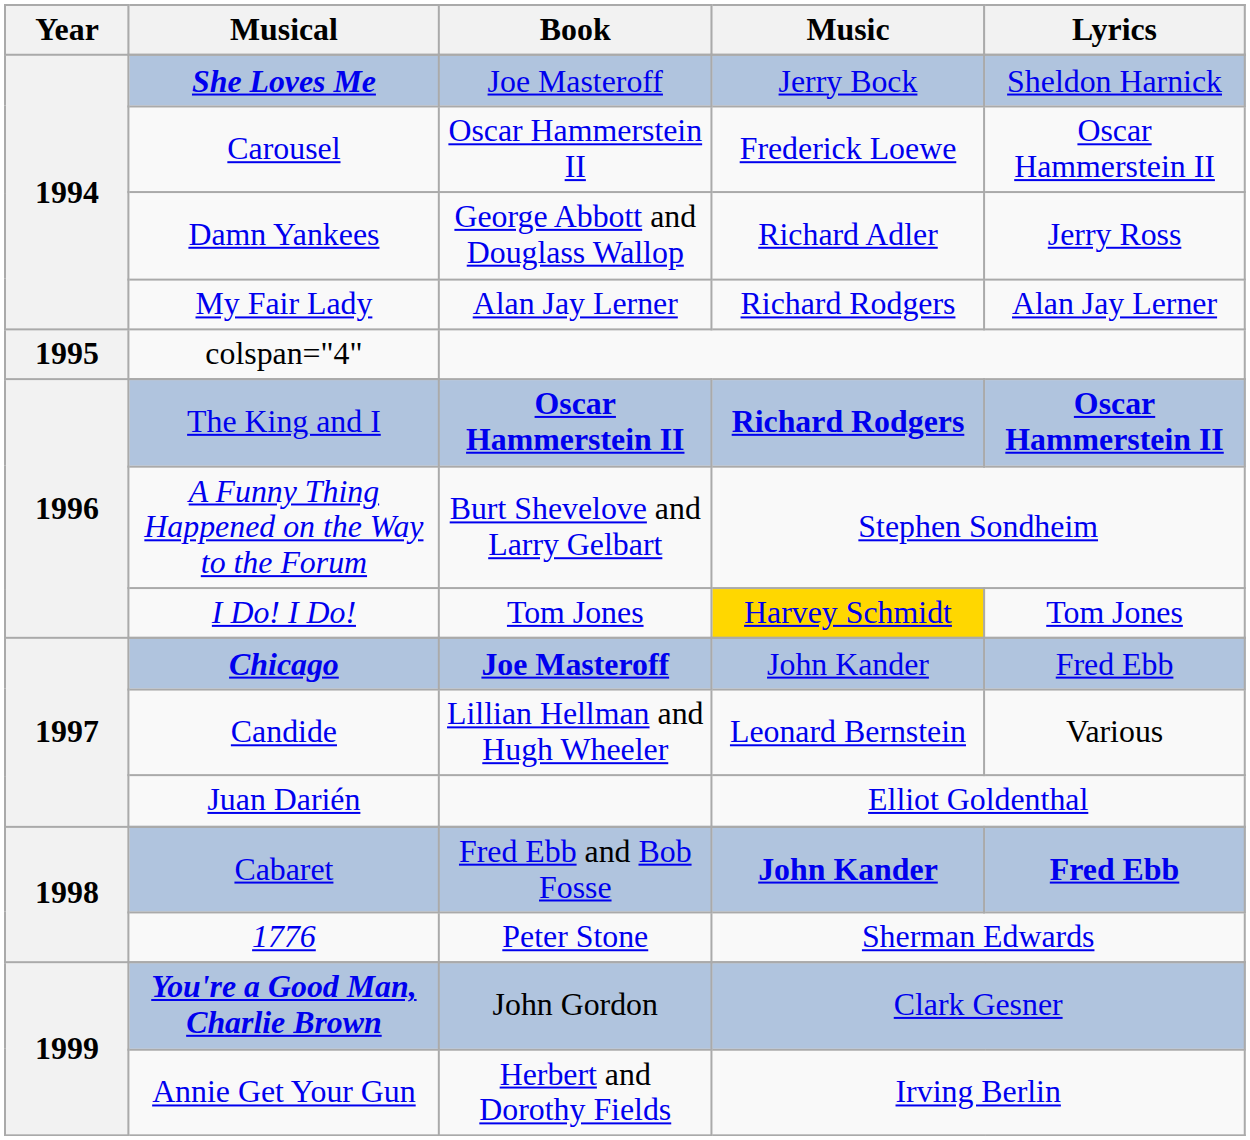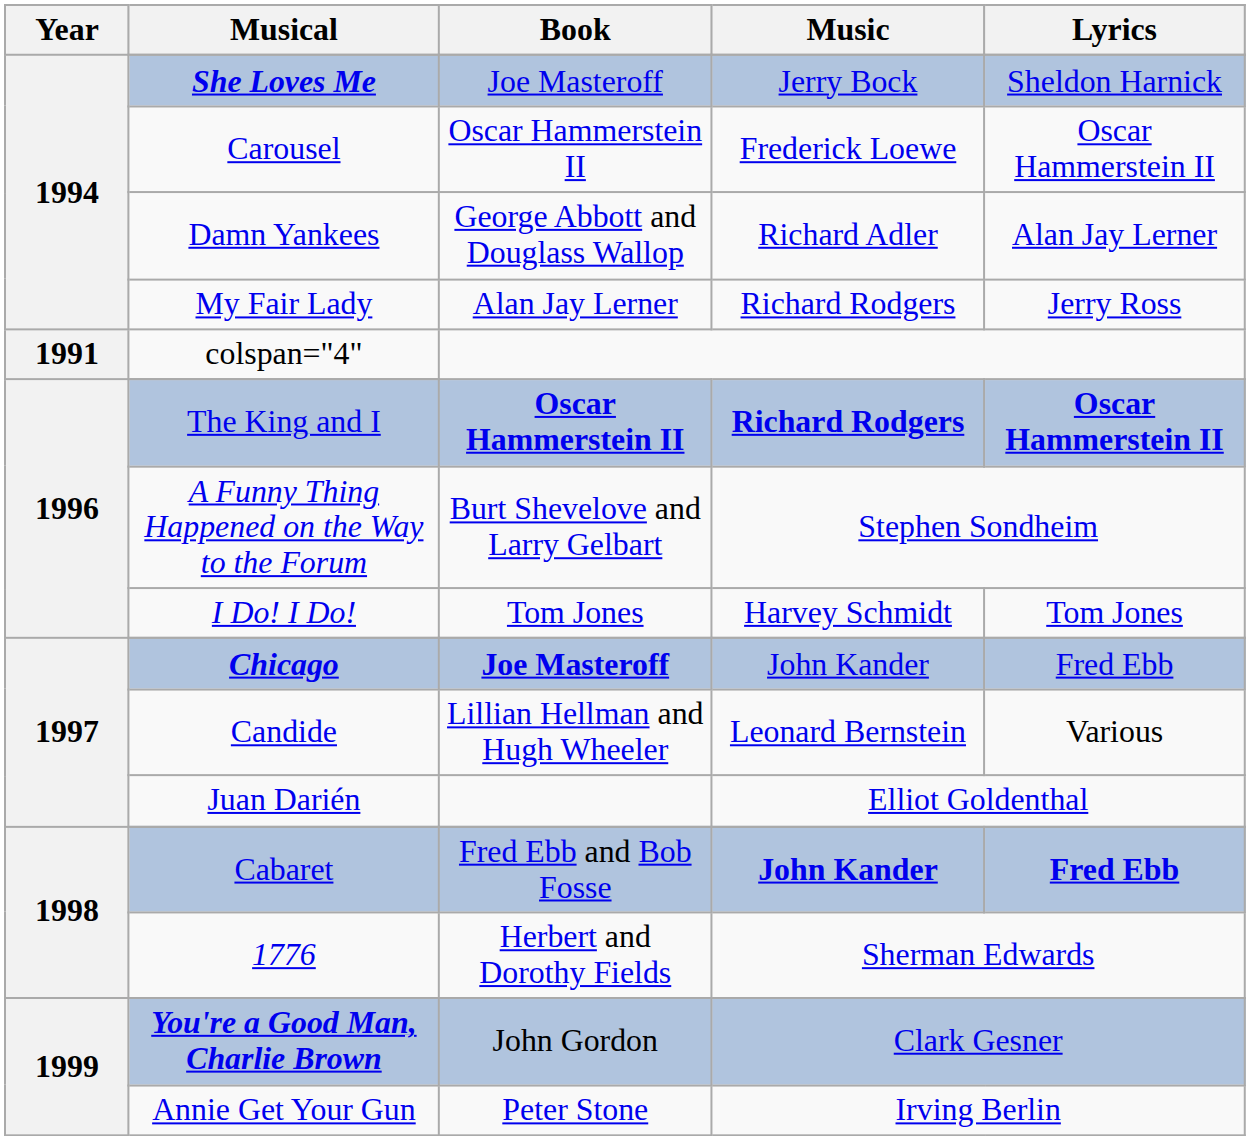(1115, 234) Jerry Ross -> (1115, 234) Alan Jay Lerner
(1115, 303) Alan Jay Lerner -> (1115, 303) Jerry Ross
(67, 353) 1995 -> (67, 353) 1991
(848, 612) gold background -> (848, 612) no background
(575, 936) Peter Stone -> (575, 954) Herbert and Dorothy Fields
(575, 1091) Herbert and Dorothy Fields -> (575, 1109) Peter Stone
